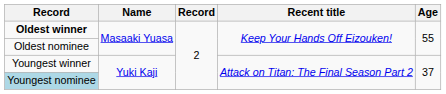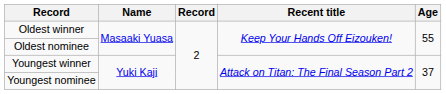(51, 30) bold -> (51, 30) normal
(51, 81) lightblue background -> (51, 81) no background
